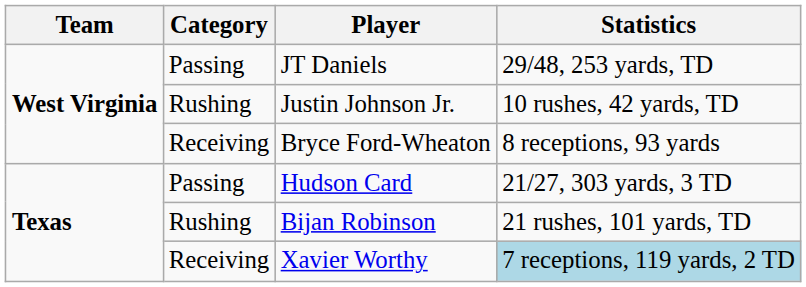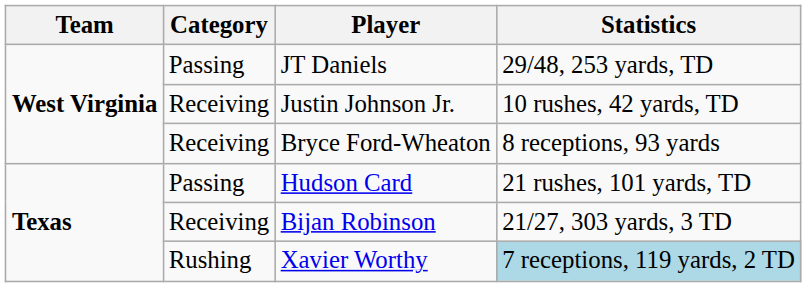(210, 103) Rushing -> (219, 103) Receiving
(617, 182) 21/27, 303 yards, 3 TD -> (627, 182) 21 rushes, 101 yards, TD
(210, 221) Rushing -> (219, 221) Receiving
(627, 221) 21 rushes, 101 yards, TD -> (617, 221) 21/27, 303 yards, 3 TD
(219, 260) Receiving -> (210, 260) Rushing
